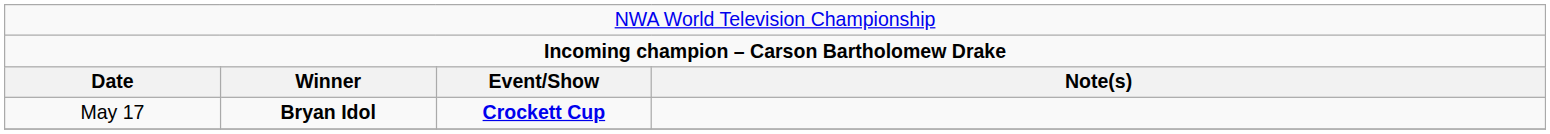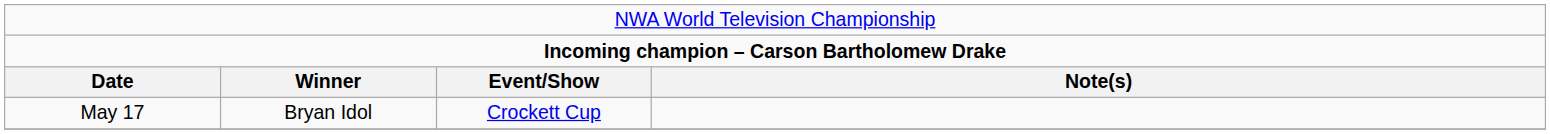(328, 112) bold -> (328, 112) normal
(544, 112) bold -> (544, 112) normal
